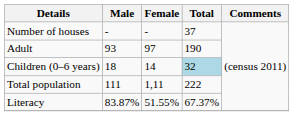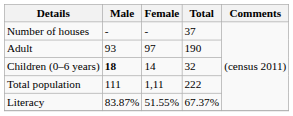(110, 66) normal -> (110, 66) bold
(190, 66) lightblue background -> (190, 66) no background
